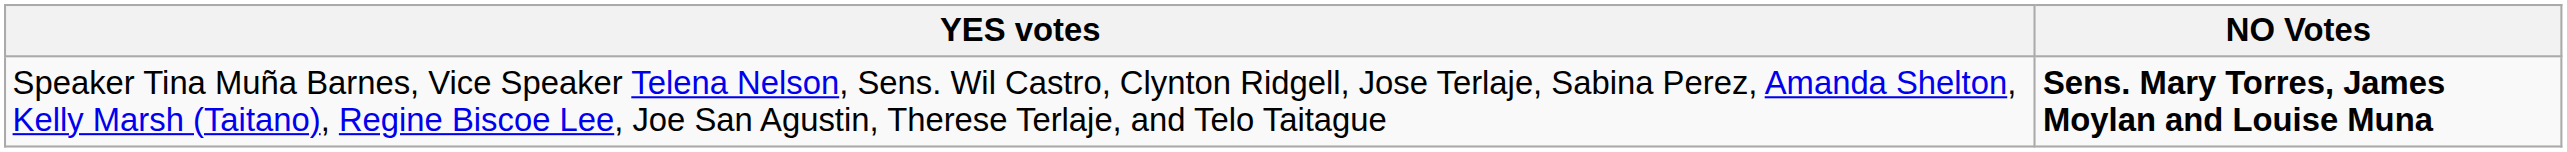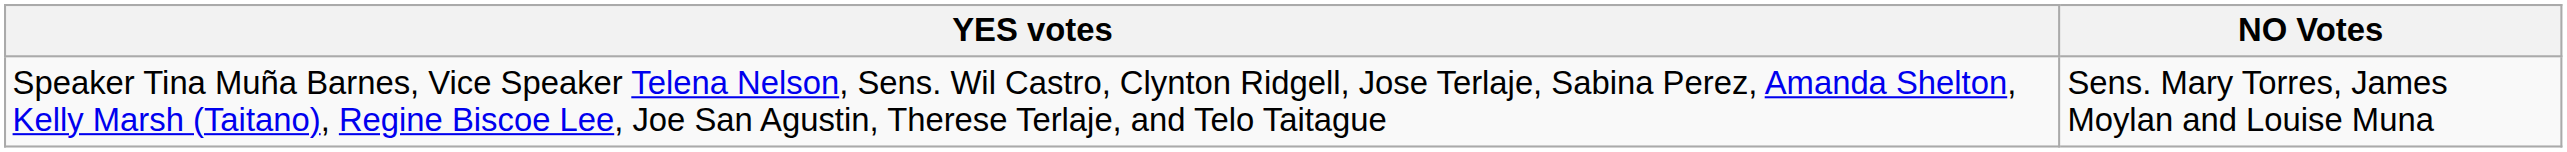(2244, 100) bold -> (2258, 100) normal
